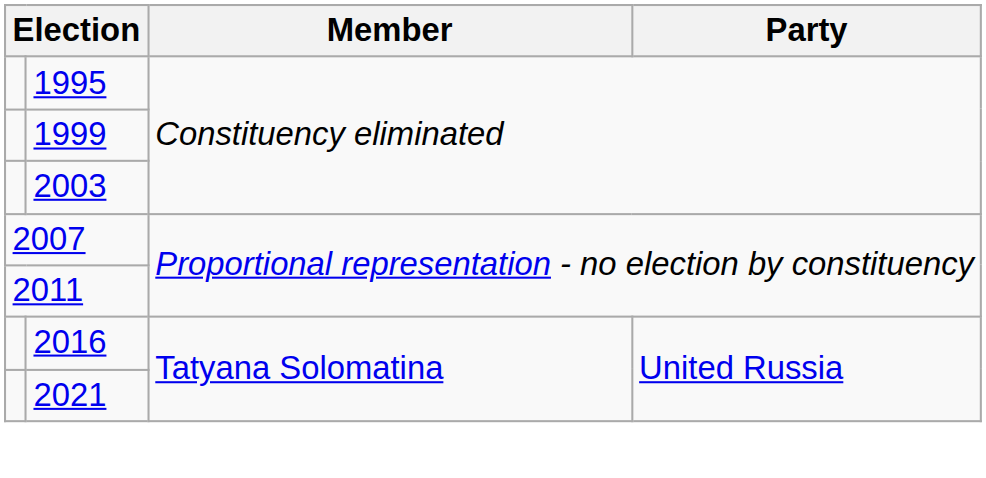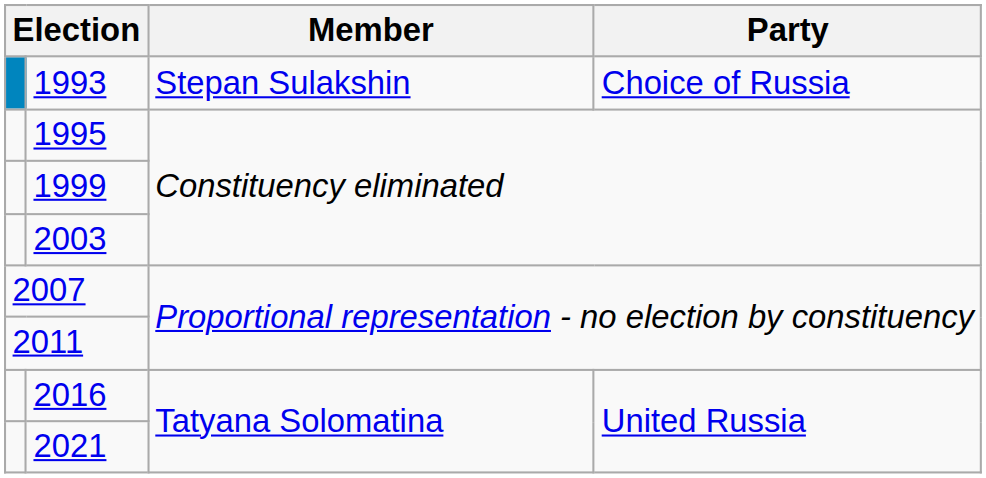+ row: (70, 82)
